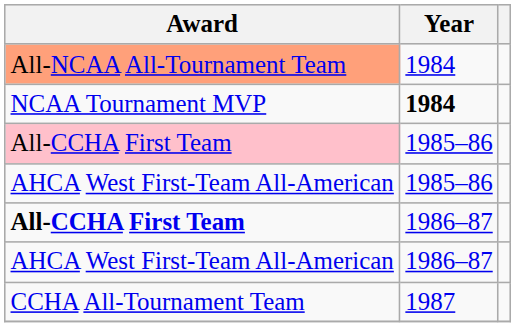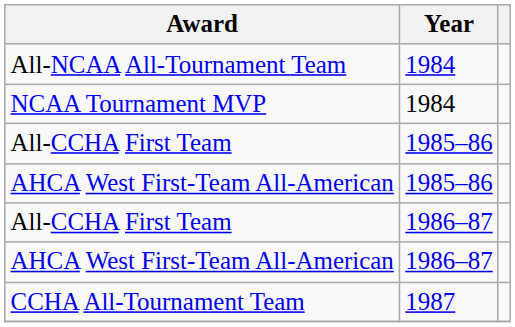(178, 63) lightsalmon background -> (178, 63) no background
(430, 103) bold -> (430, 103) normal
(121, 143) pink background -> (121, 143) no background
(128, 222) bold -> (121, 222) normal
